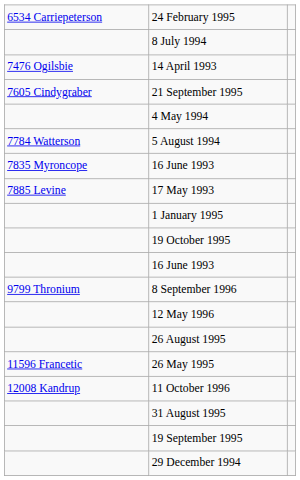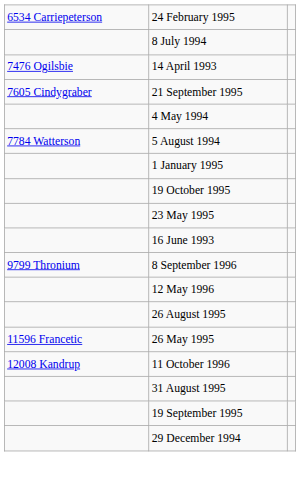- row: (47, 165)
- row: (36, 190)
+ row: (77, 215)
